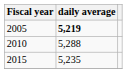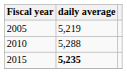(69, 28) bold -> (69, 28) normal
(69, 60) normal -> (69, 60) bold
